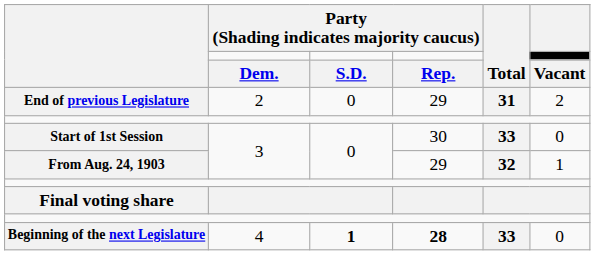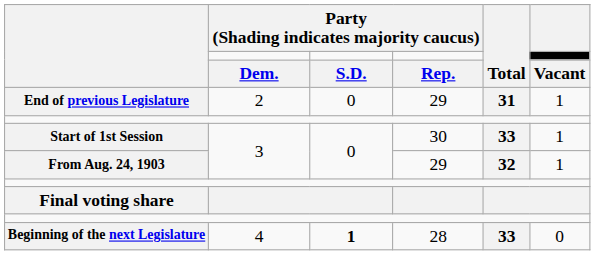(560, 101) 2 -> (560, 101) 1
(560, 137) 0 -> (560, 137) 1
(438, 236) bold -> (438, 236) normal
